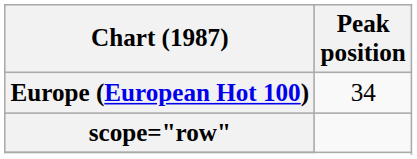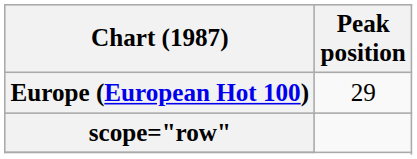(363, 92) 34 -> (363, 92) 29
